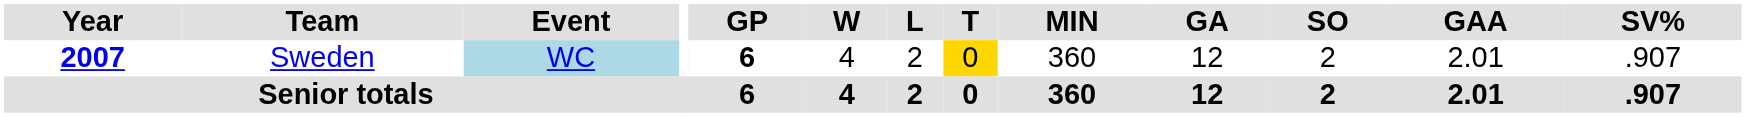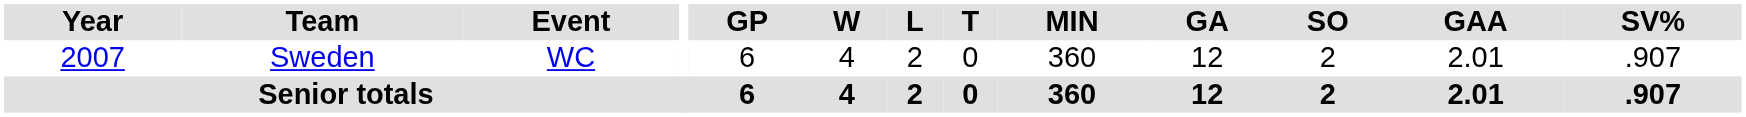(93, 57) bold -> (93, 57) normal
(571, 57) lightblue background -> (571, 57) no background
(747, 57) bold -> (747, 57) normal
(970, 57) gold background -> (970, 57) no background
